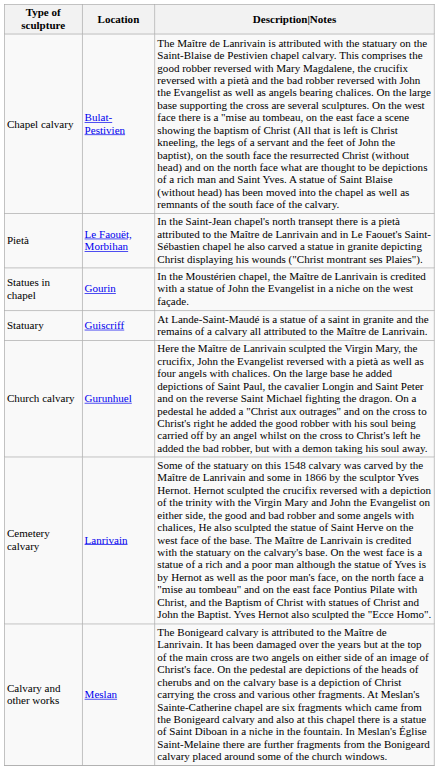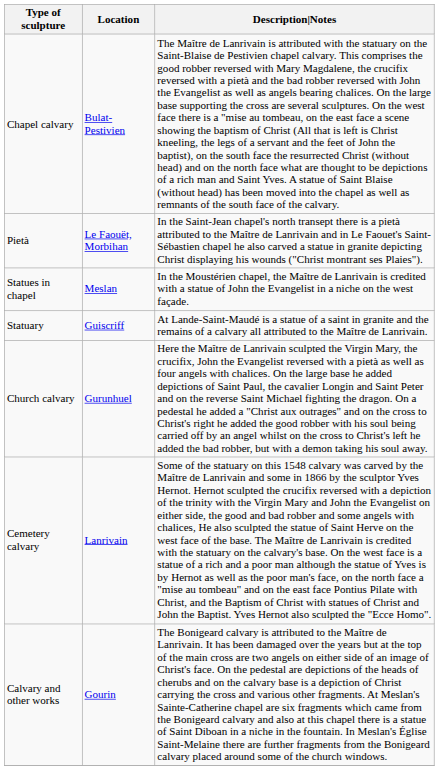(100, 289) Gourin -> (101, 289) Meslan
(101, 694) Meslan -> (100, 694) Gourin
